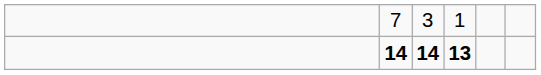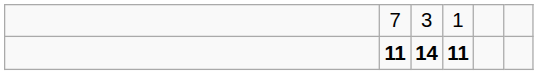(396, 52) 14 -> (395, 52) 11
(460, 52) 13 -> (458, 52) 11
